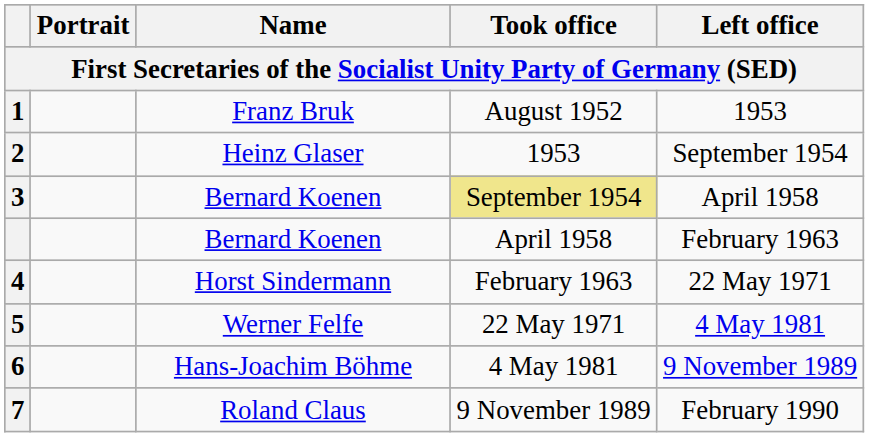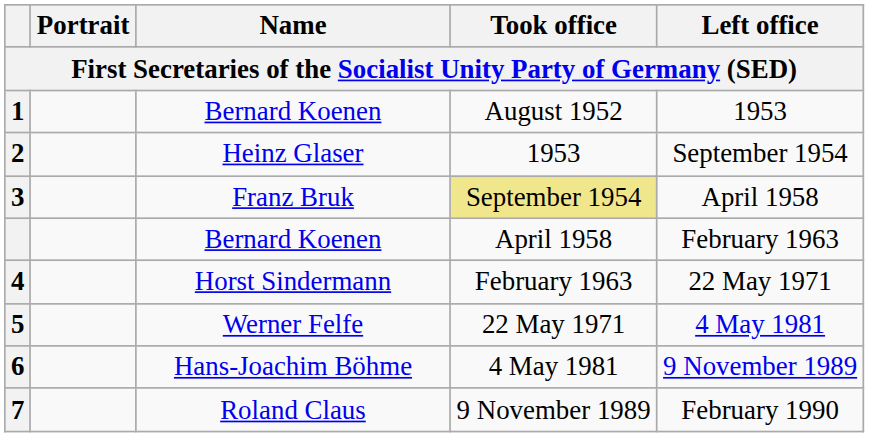(293, 111) Franz Bruk -> (293, 111) Bernard Koenen
(293, 196) Bernard Koenen -> (293, 196) Franz Bruk
